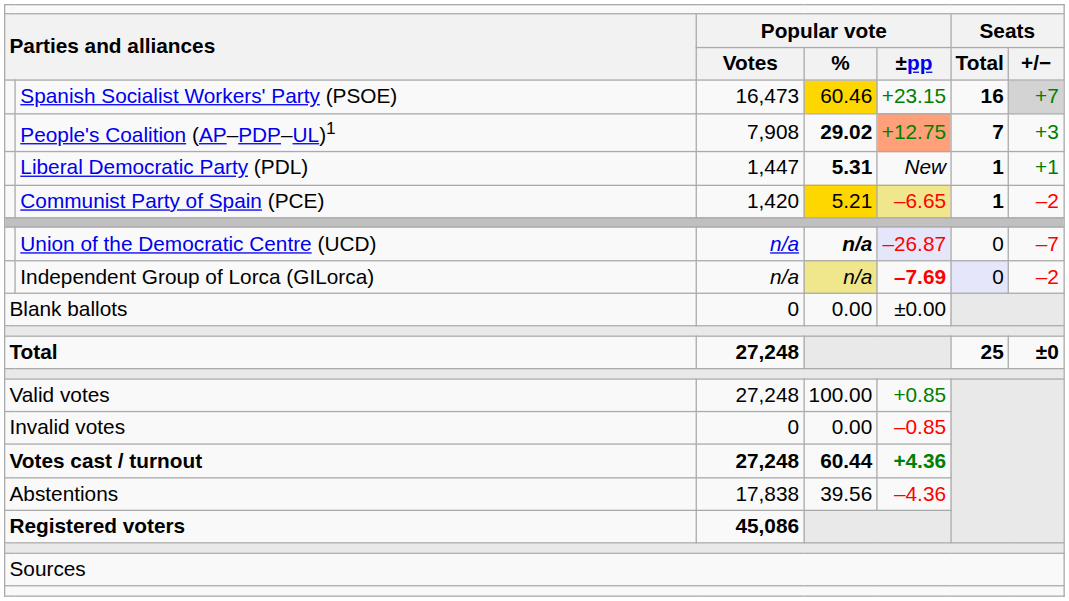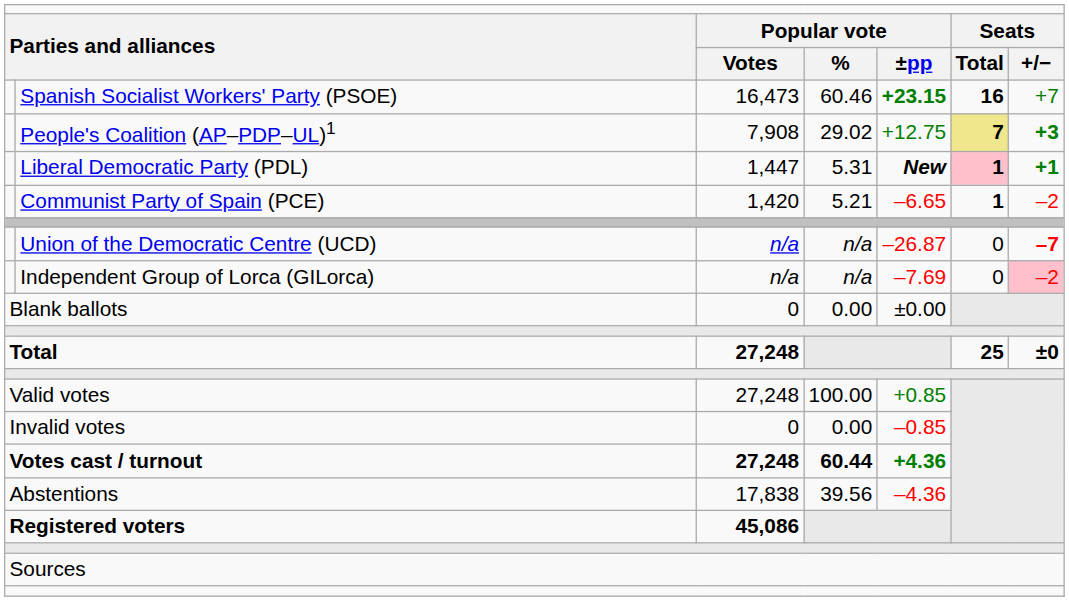(846, 96) gold background -> (846, 96) no background
(914, 96) normal -> (914, 96) bold
(1047, 96) lightgrey background -> (1047, 96) no background
(846, 132) bold -> (846, 132) normal
(914, 132) lightsalmon background -> (914, 132) no background
(998, 132) no background -> (998, 132) khaki background
(1047, 132) normal -> (1047, 132) bold
(852, 168) bold -> (852, 168) normal
(925, 168) normal -> (925, 168) bold
(998, 168) no background -> (998, 168) pink background
(1047, 168) normal -> (1047, 168) bold
(852, 201) gold background -> (852, 201) no background
(920, 201) khaki background -> (920, 201) no background
(857, 243) bold -> (858, 243) normal
(914, 243) lavender background -> (914, 243) no background
(1047, 243) normal -> (1047, 243) bold
(858, 276) khaki background -> (858, 276) no background
(920, 276) bold -> (920, 276) normal
(998, 276) lavender background -> (998, 276) no background
(1047, 276) no background -> (1047, 276) pink background
